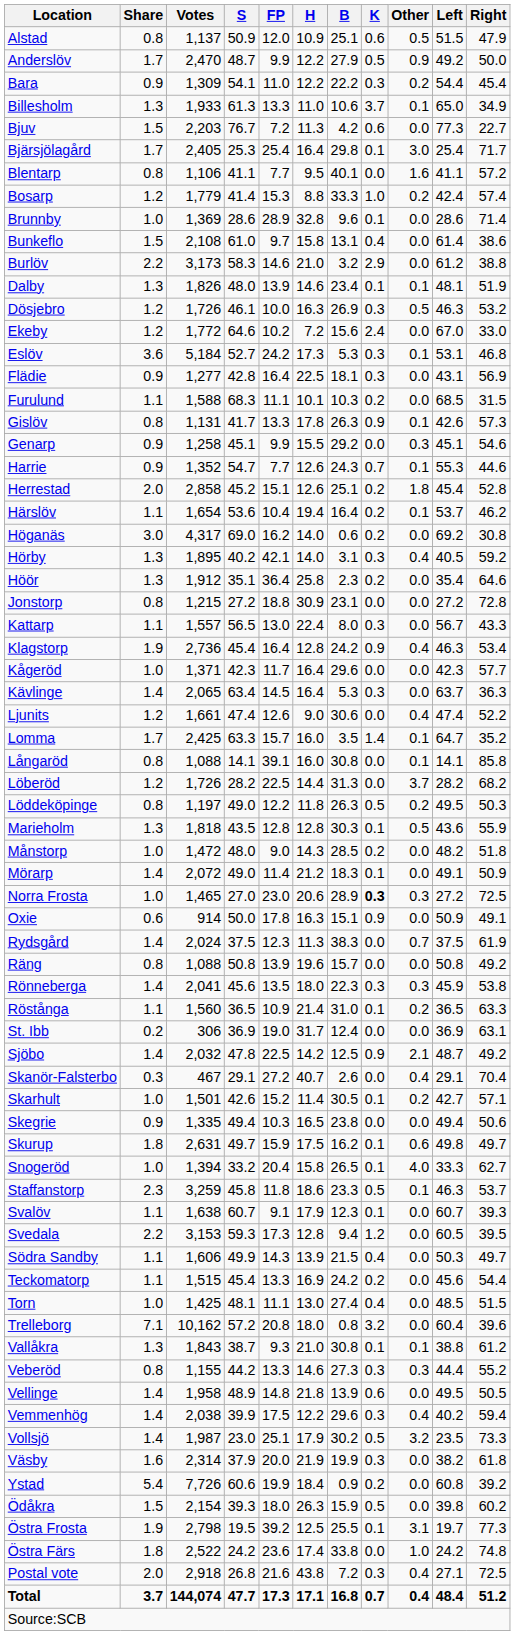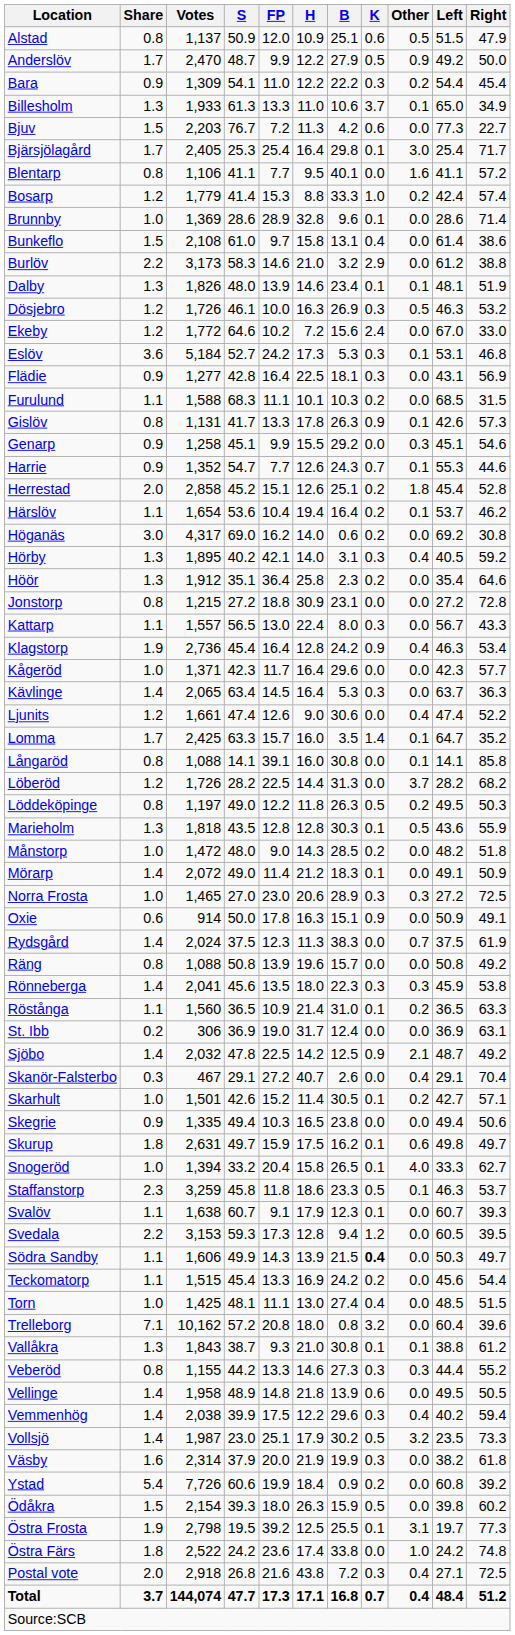(375, 896) bold -> (375, 896) normal
(375, 1257) normal -> (375, 1257) bold
